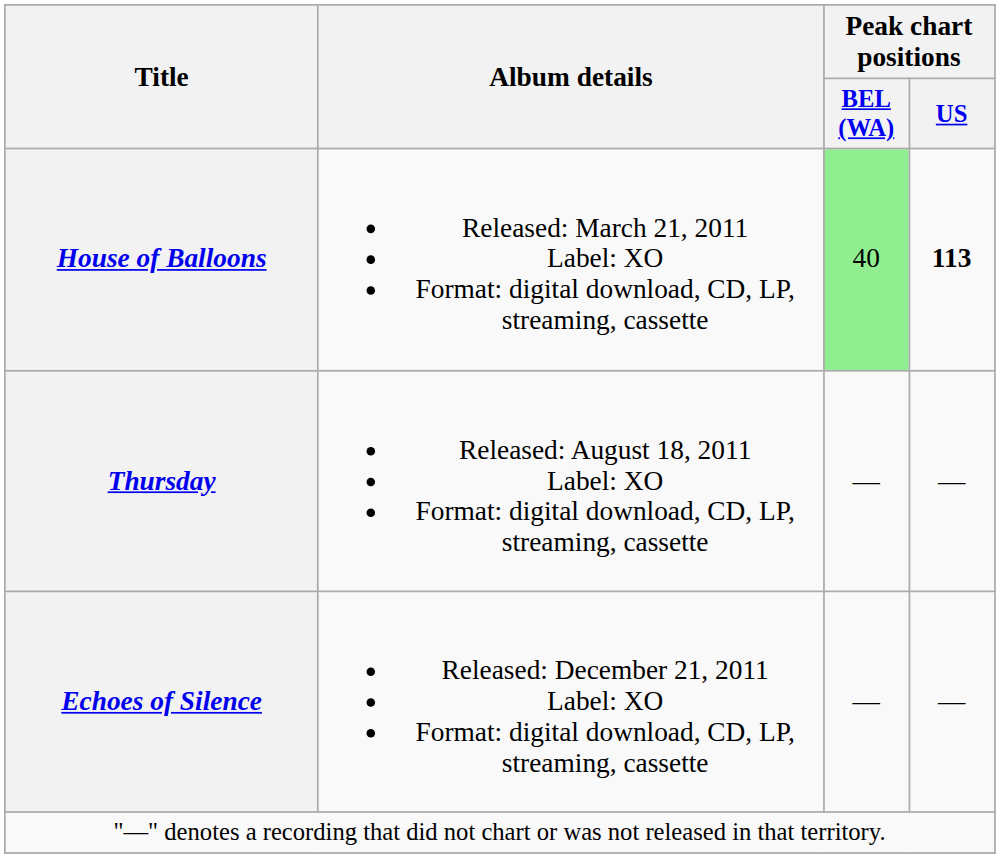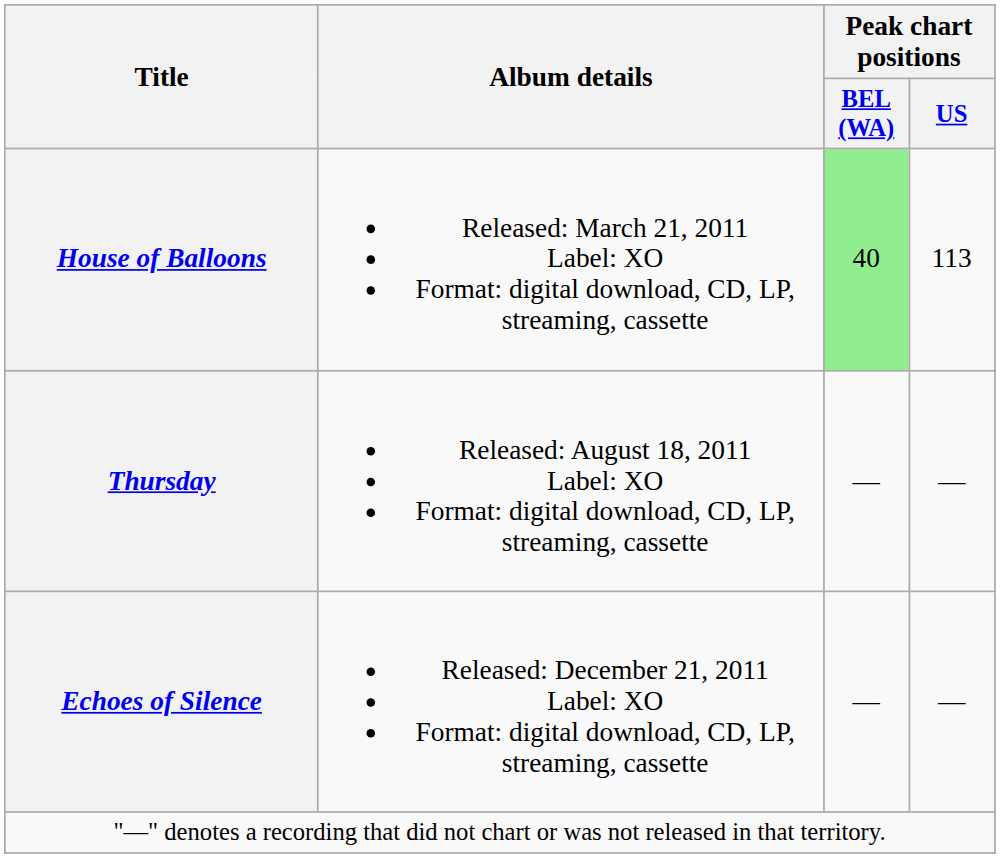(952, 258) bold -> (952, 258) normal
